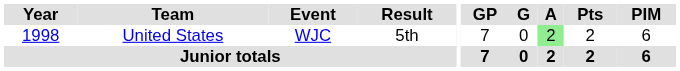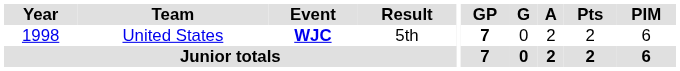(313, 35) normal -> (313, 35) bold
(485, 35) normal -> (485, 35) bold
(551, 35) lightgreen background -> (551, 35) no background
